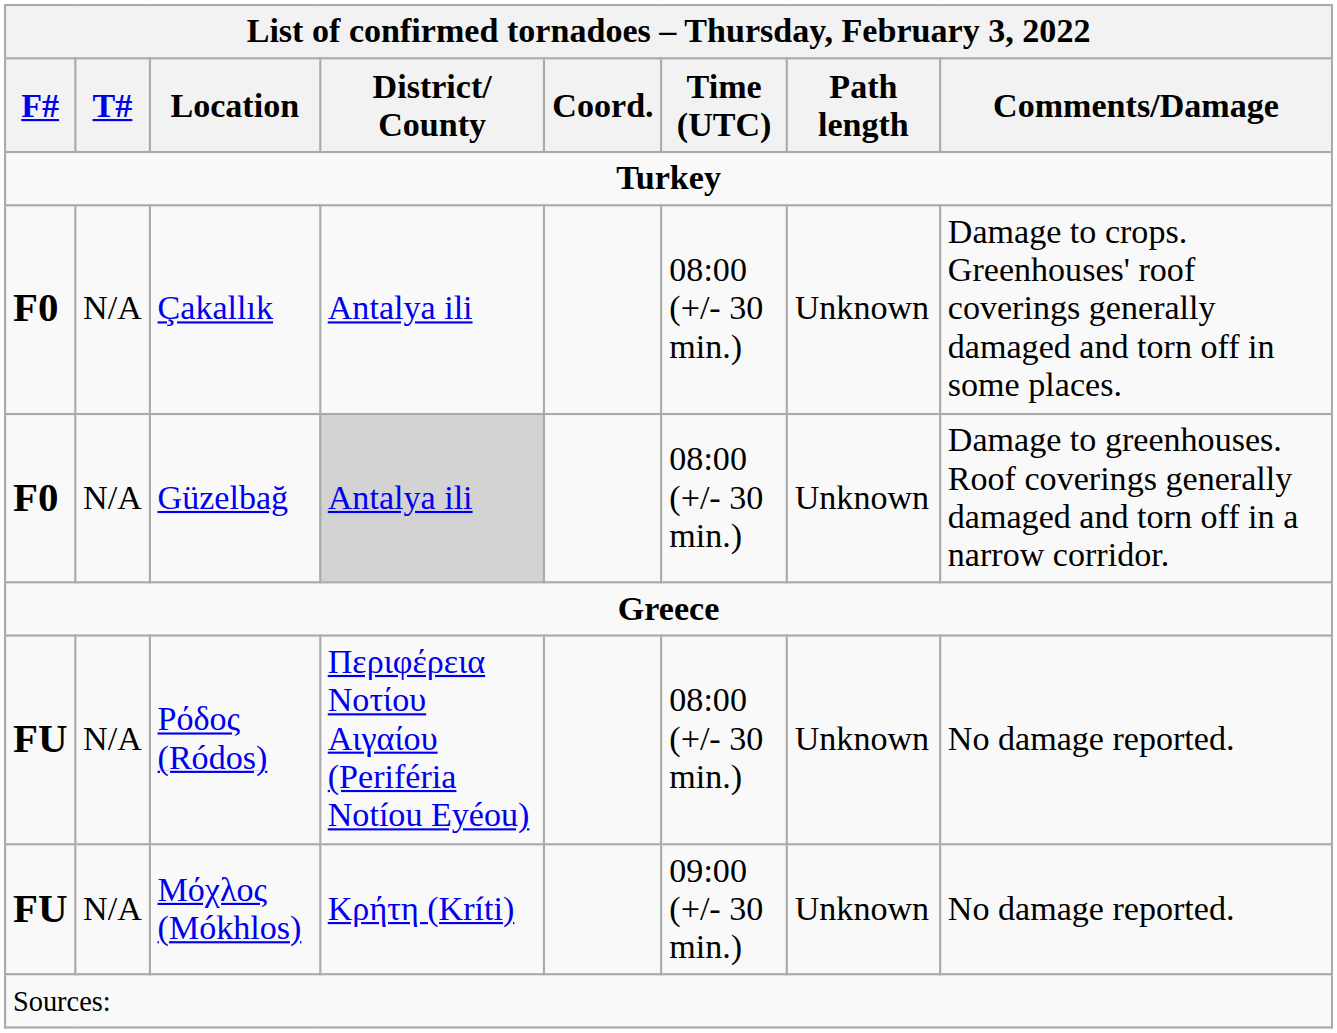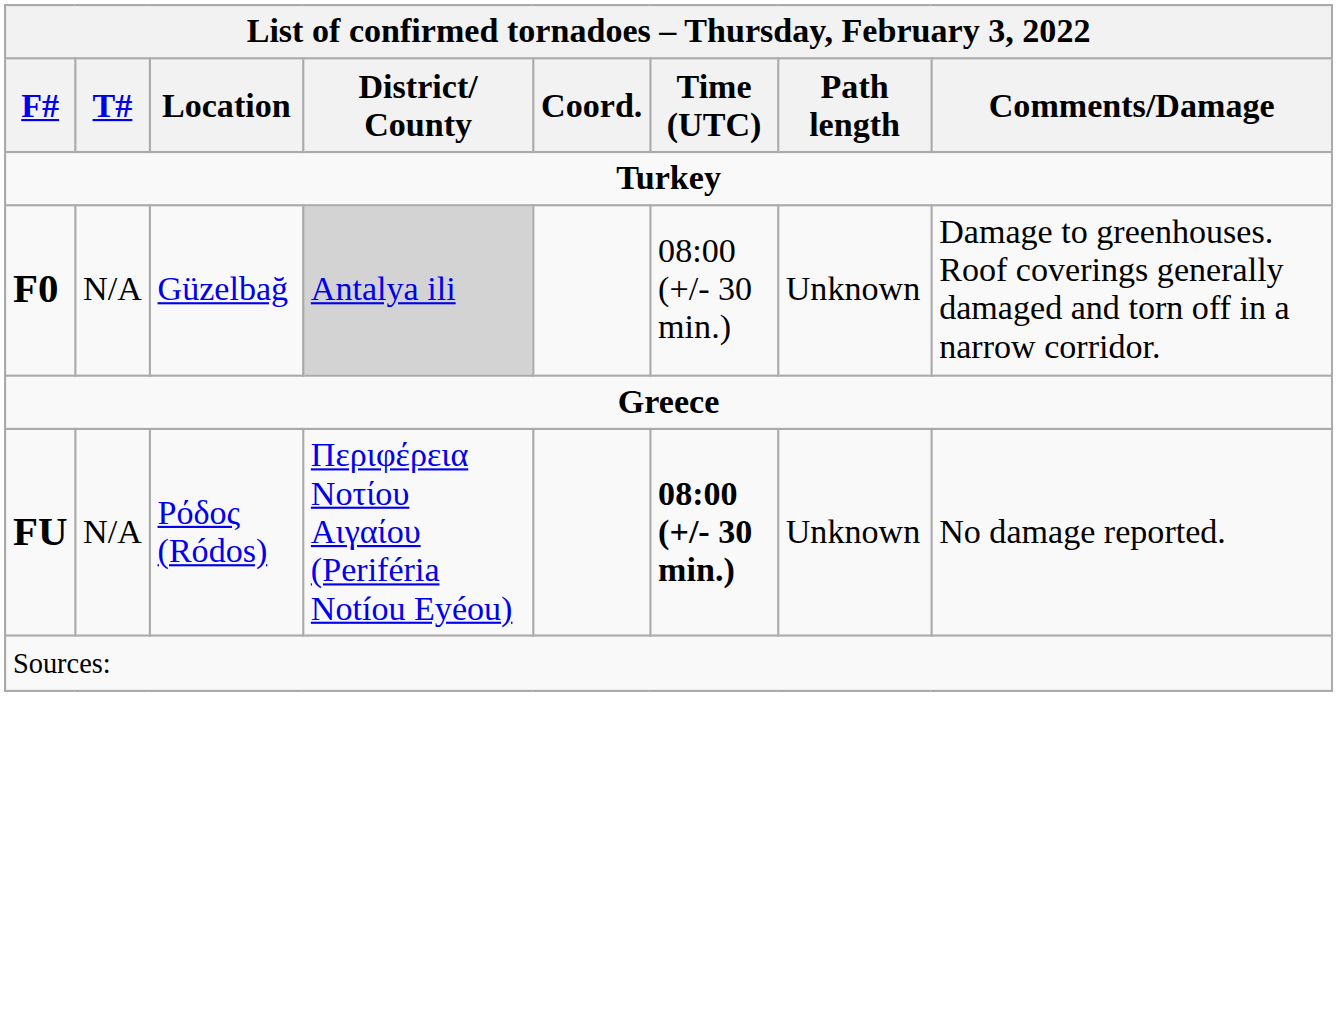- row: (215, 308)
(716, 739) normal -> (705, 531) bold
- row: (229, 908)
